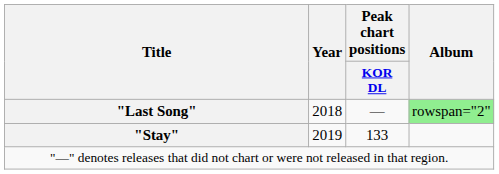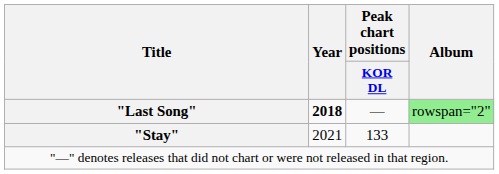(327, 111) normal -> (327, 111) bold
(327, 134) 2019 -> (327, 134) 2021
